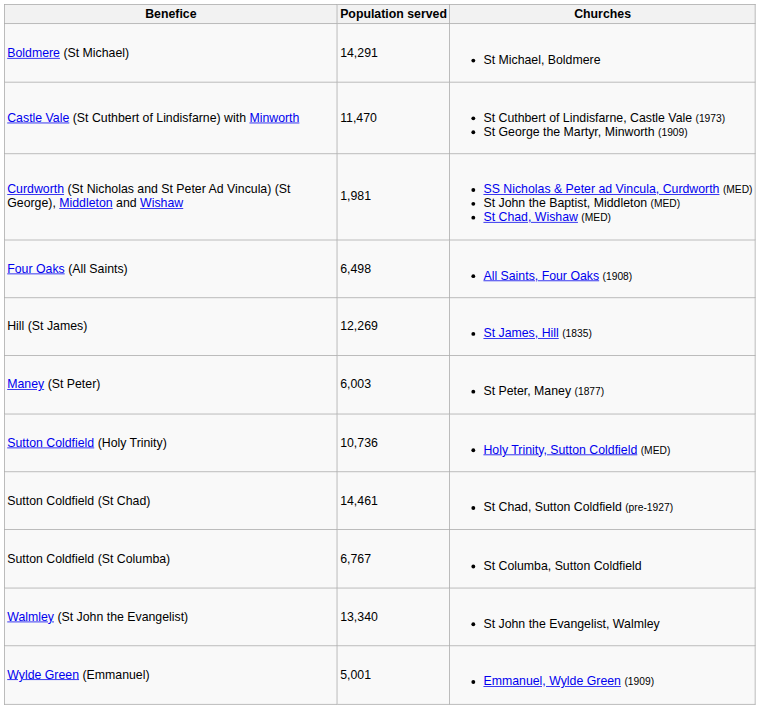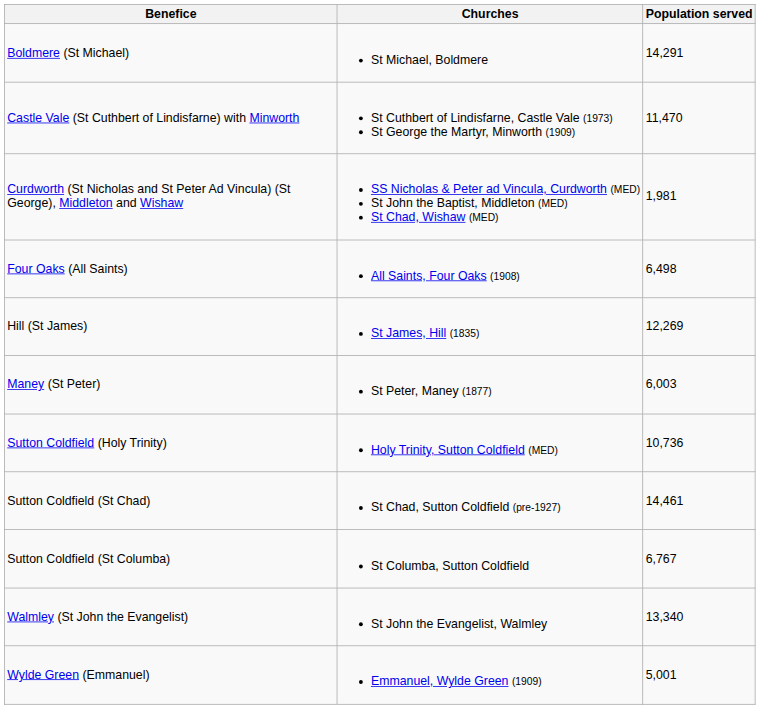columns swapped: (603, 14) <-> (394, 14)
